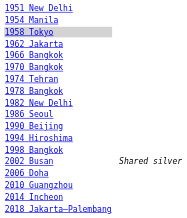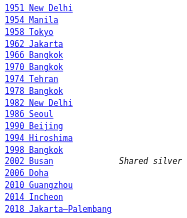(29, 32) lightgrey background -> (29, 32) no background
